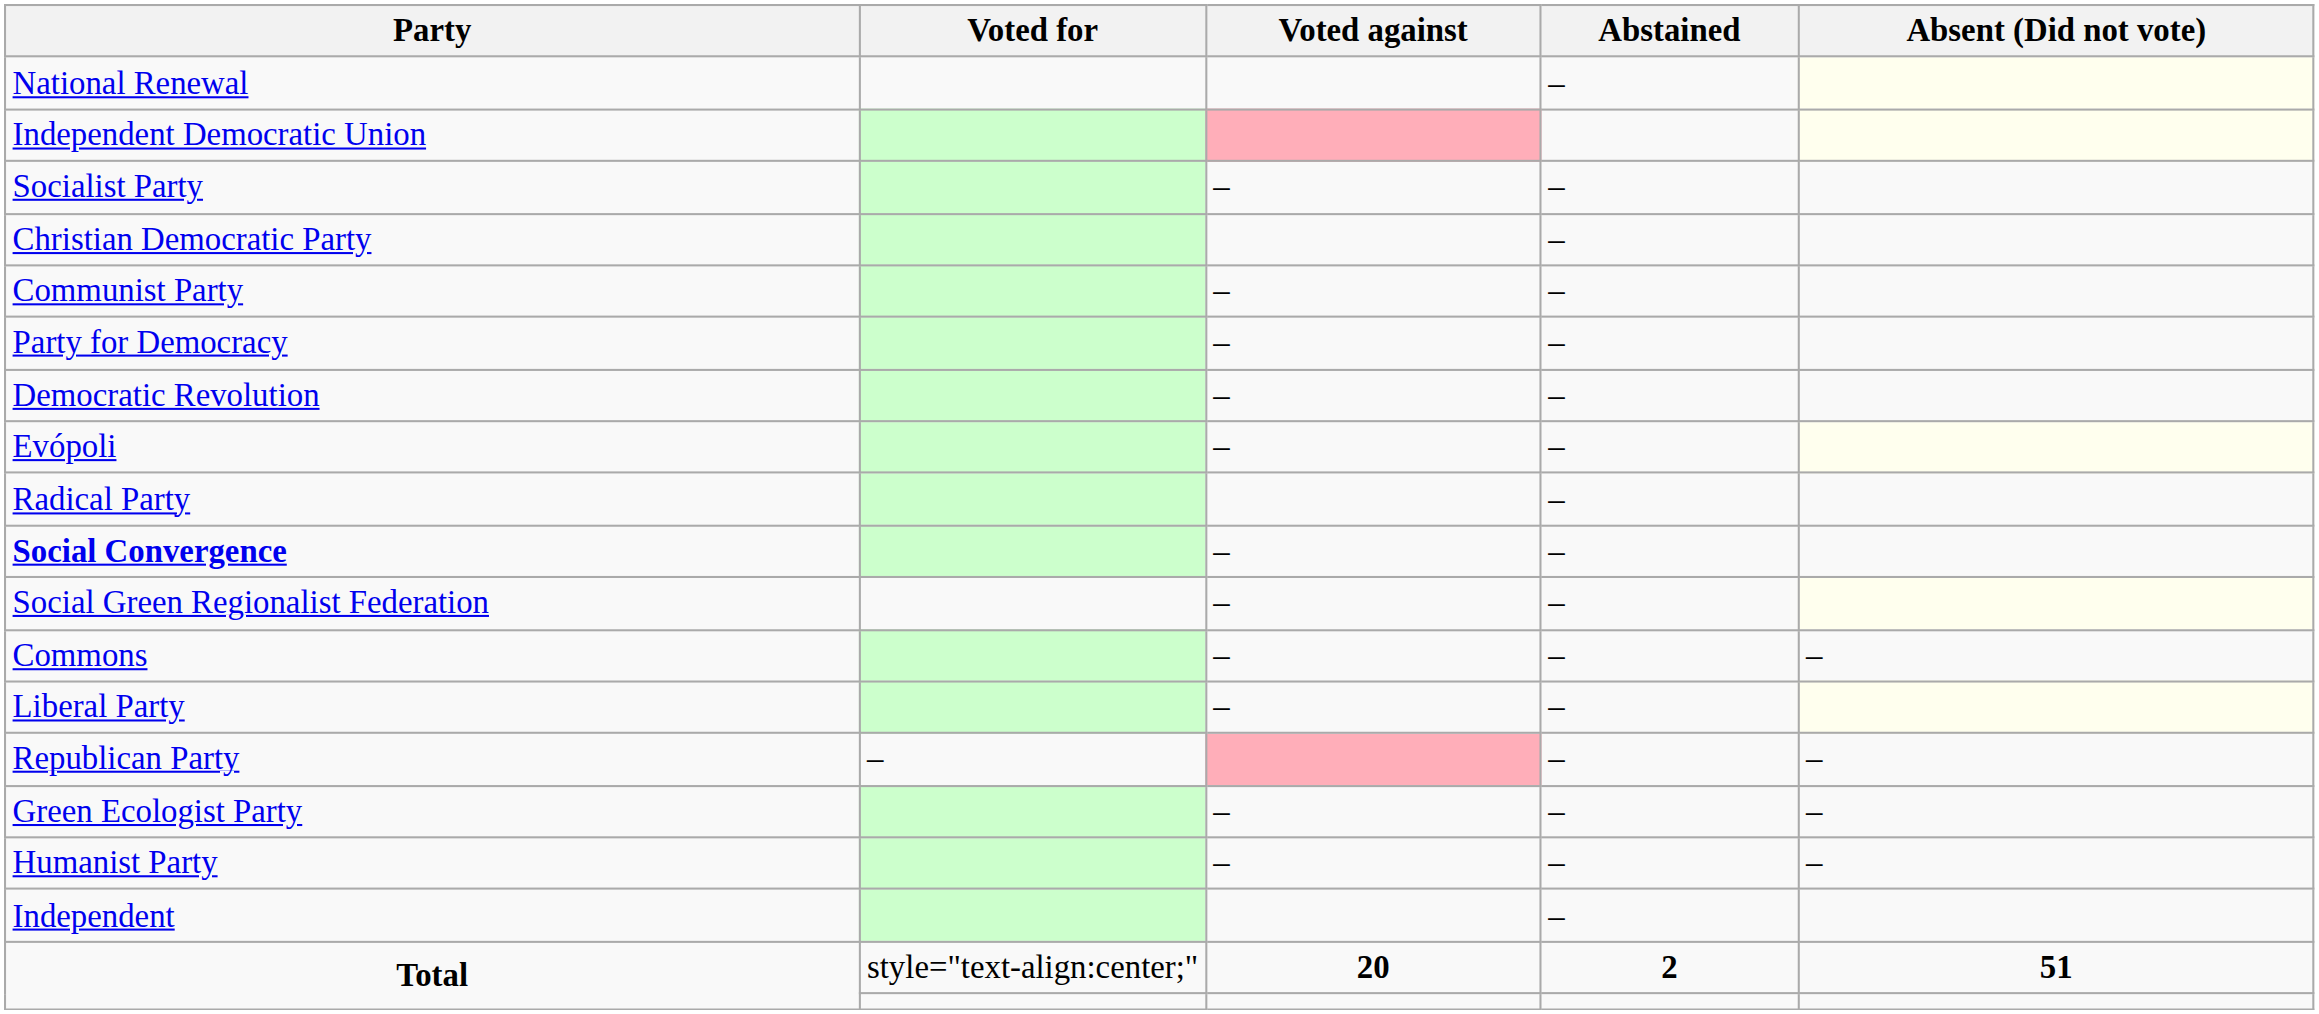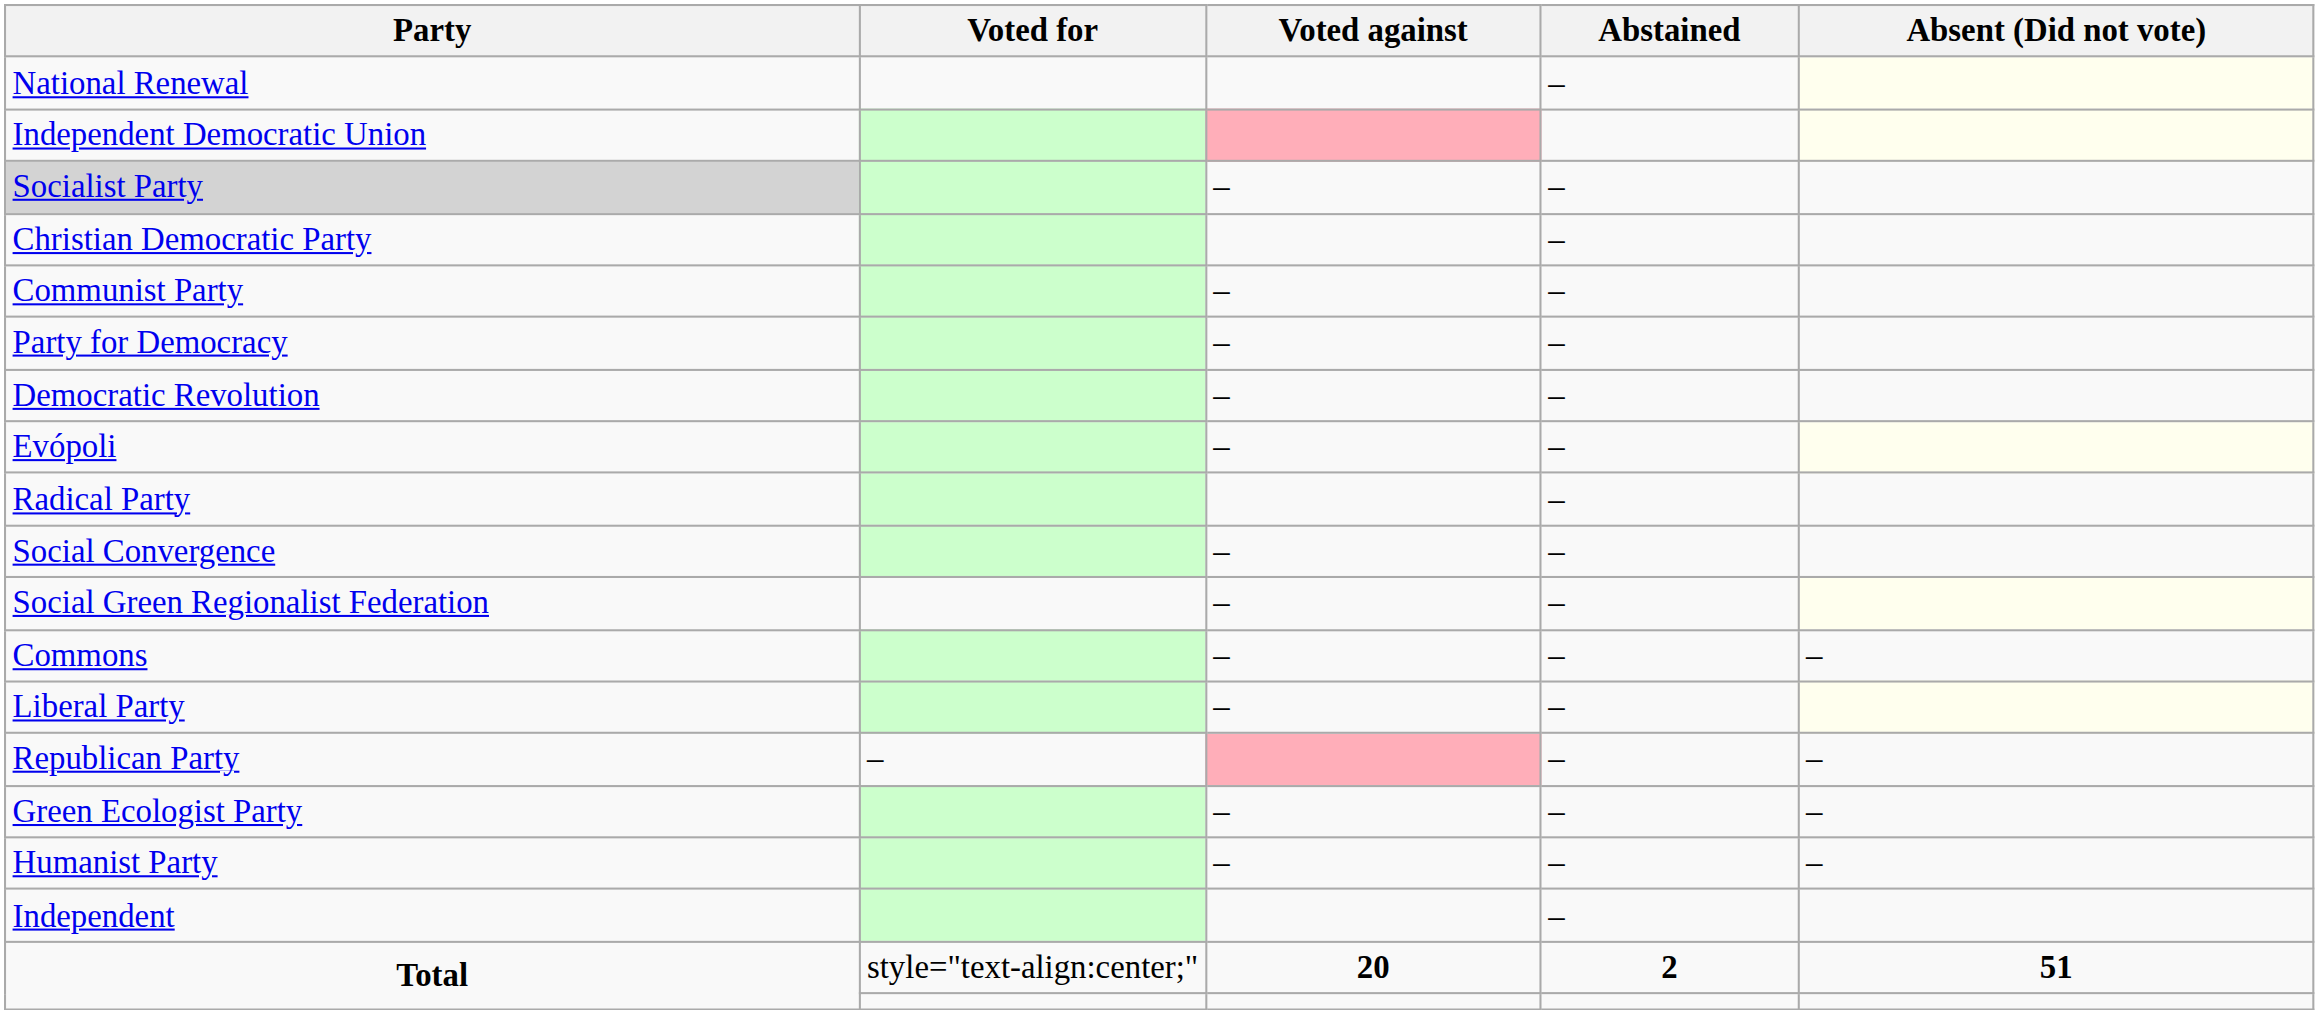(108, 186) no background -> (108, 186) lightgrey background
(150, 550) bold -> (144, 550) normal
